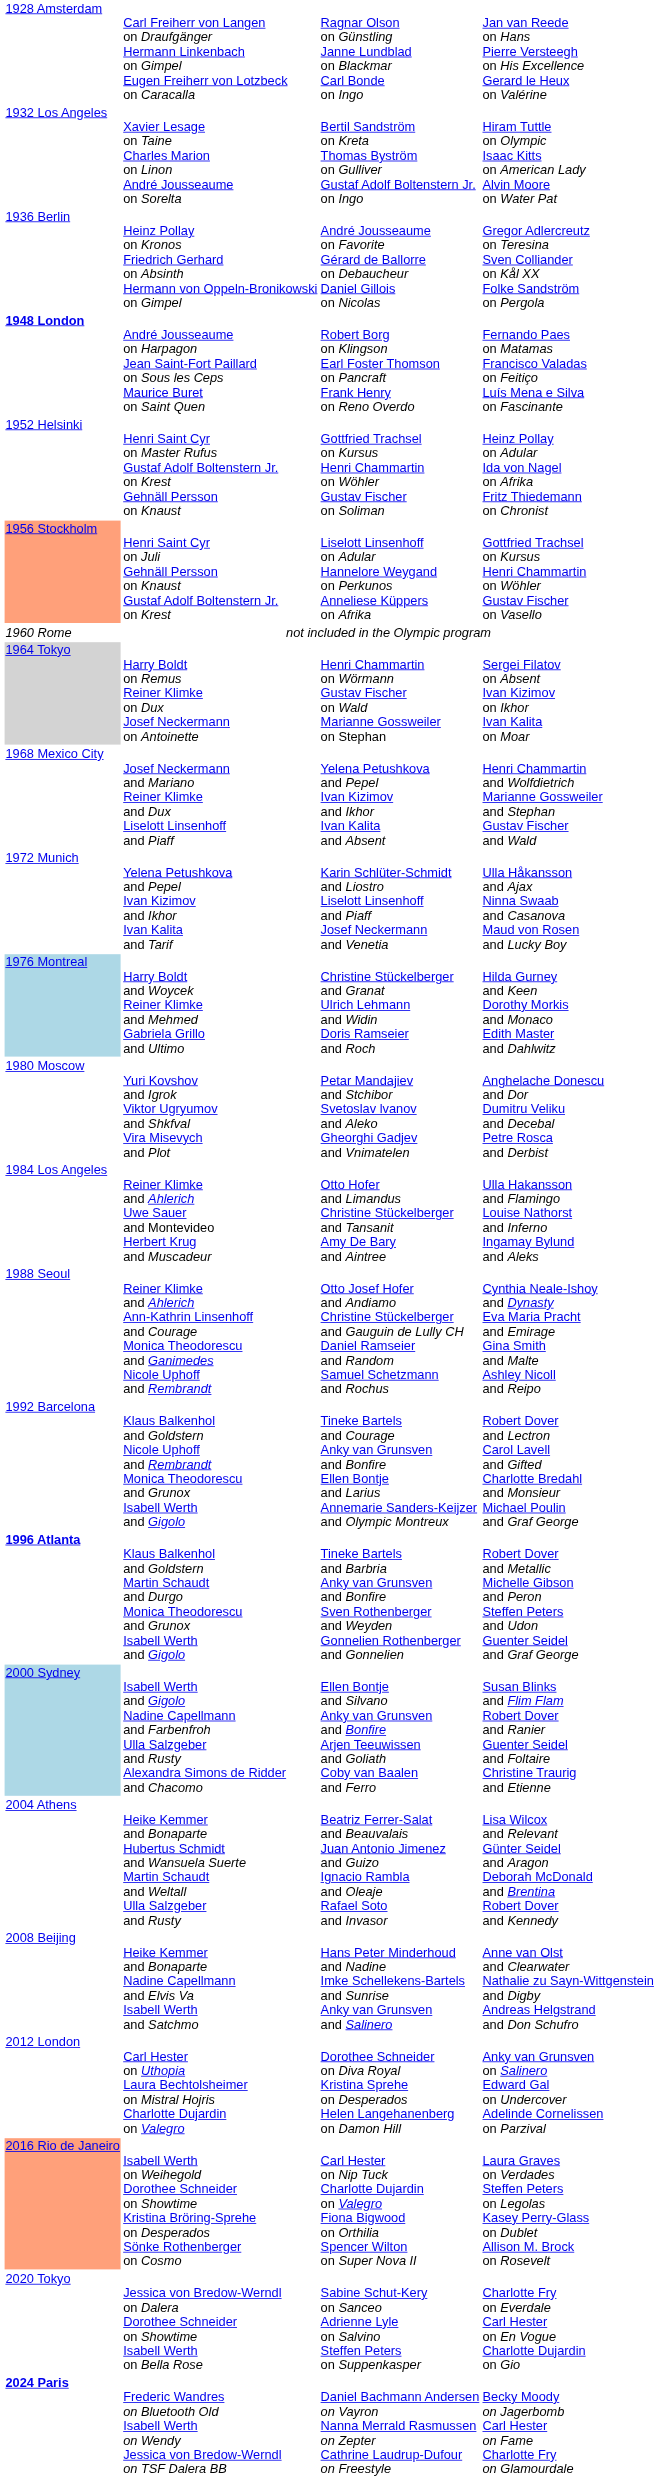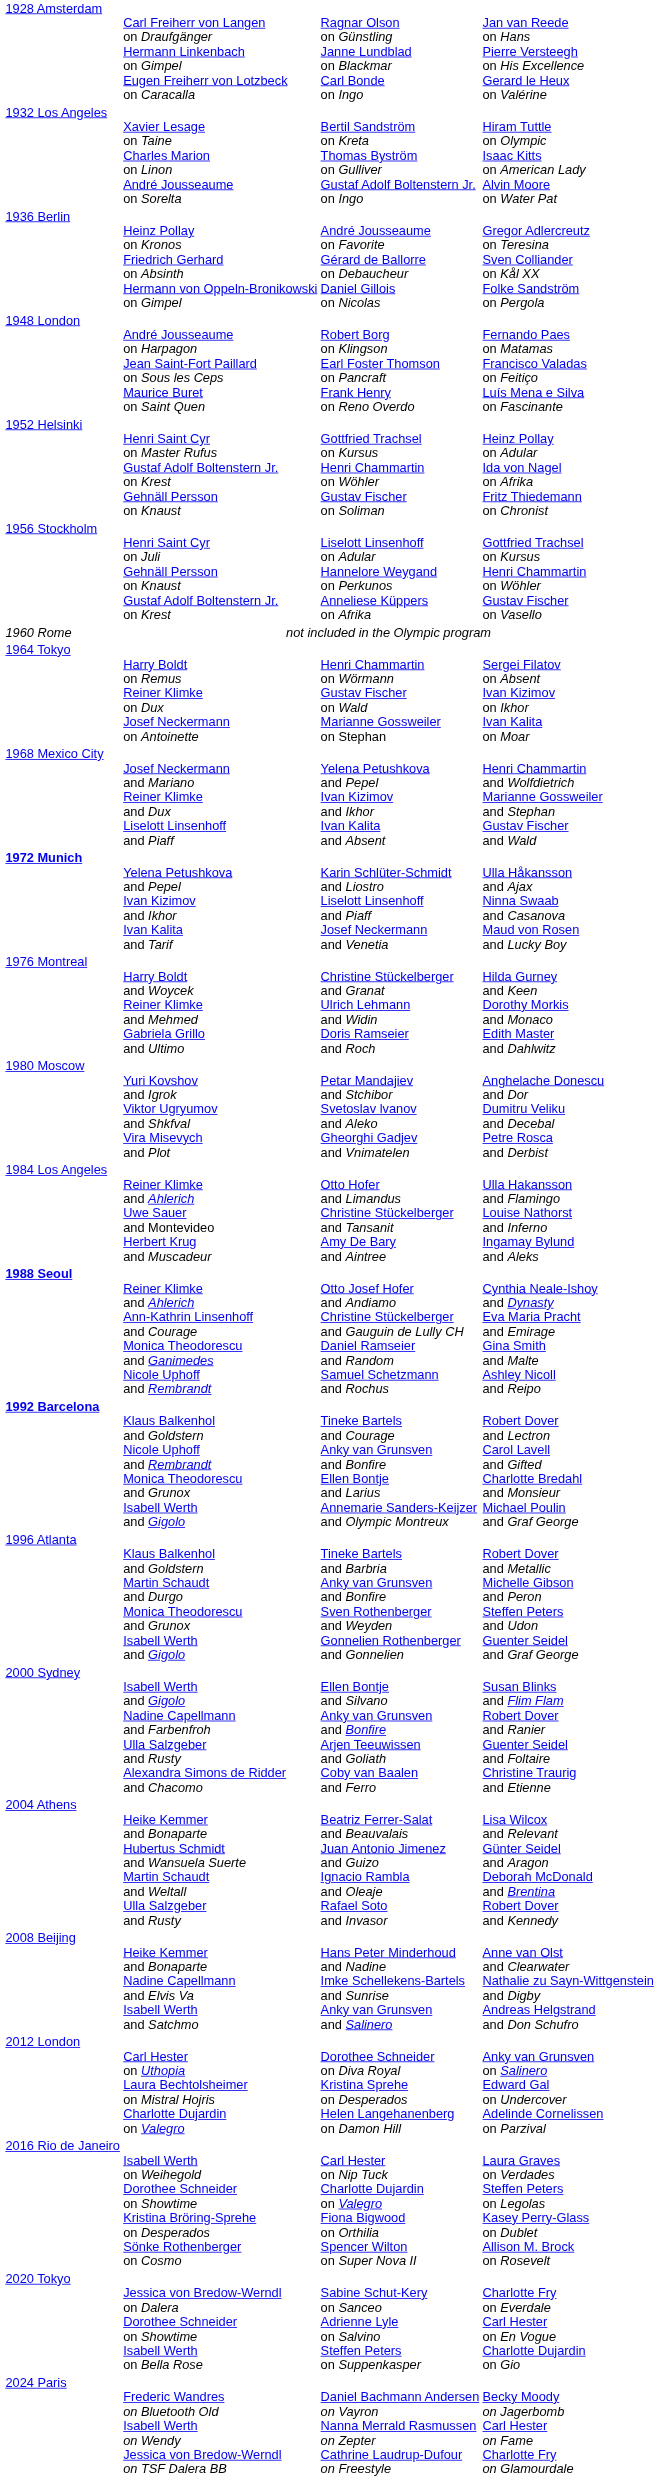(45, 320) bold -> (43, 320) normal
(51, 528) lightsalmon background -> (51, 528) no background
(38, 650) lightgrey background -> (38, 650) no background
(42, 858) normal -> (44, 858) bold
(46, 962) lightblue background -> (46, 962) no background
(38, 1274) normal -> (39, 1274) bold
(50, 1407) normal -> (52, 1407) bold
(43, 1539) bold -> (41, 1539) normal
(43, 1672) lightblue background -> (43, 1672) no background
(63, 2146) lightsalmon background -> (63, 2146) no background
(37, 2383) bold -> (36, 2383) normal
